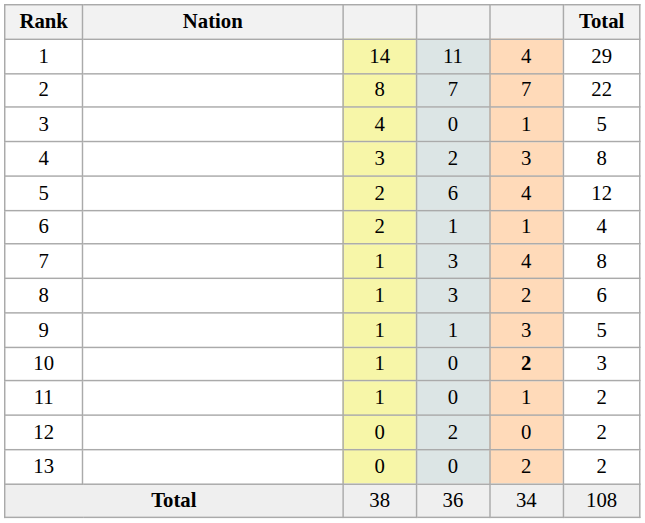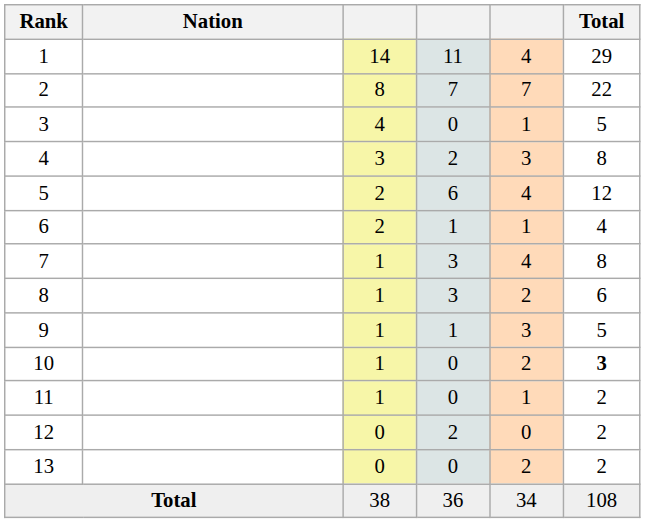(526, 363) bold -> (526, 363) normal
(602, 363) normal -> (602, 363) bold
